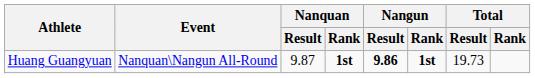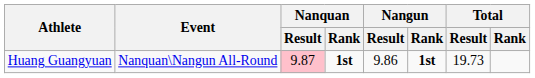(303, 61) no background -> (303, 61) pink background
(386, 61) bold -> (386, 61) normal
